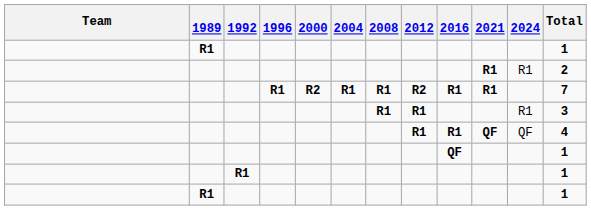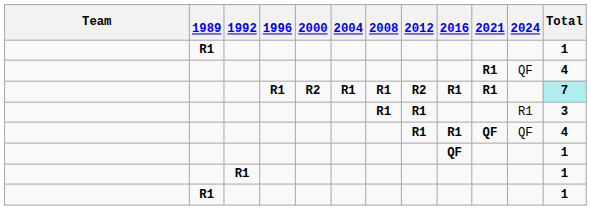(525, 71) R1 -> (525, 71) QF
(564, 71) 2 -> (564, 71) 4
(564, 91) no background -> (564, 91) paleturquoise background
